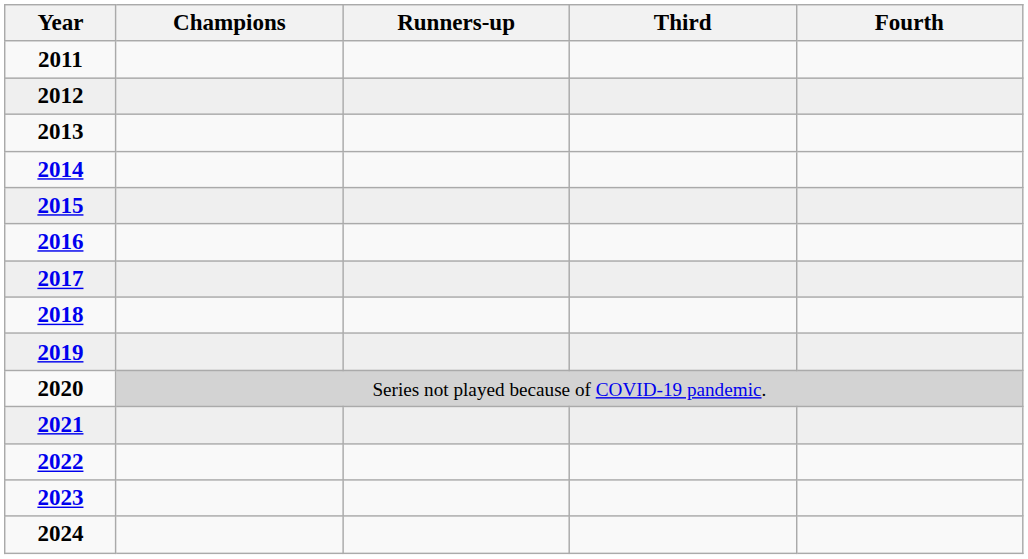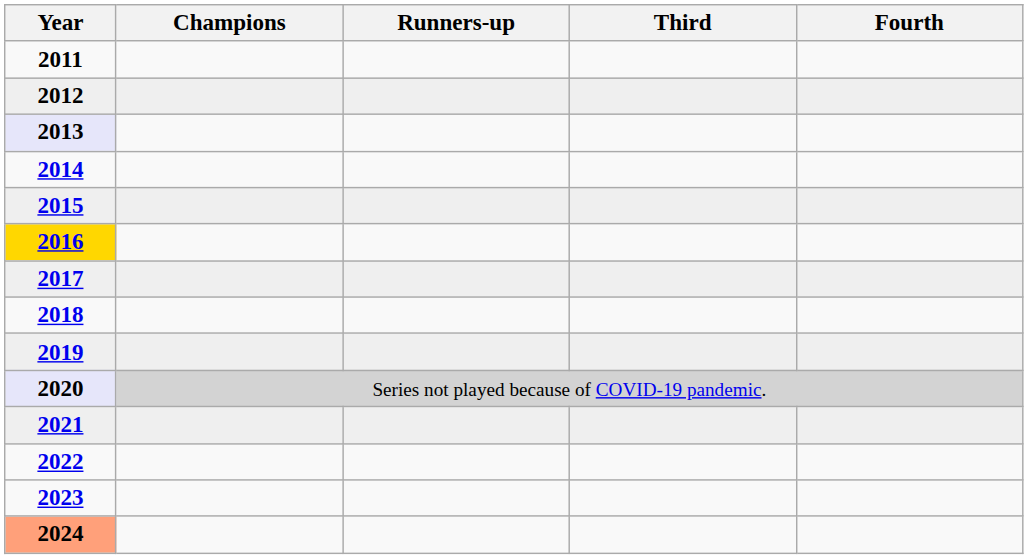(60, 132) no background -> (60, 132) lavender background
(60, 242) no background -> (60, 242) gold background
(60, 388) no background -> (60, 388) lavender background
(60, 534) no background -> (60, 534) lightsalmon background
